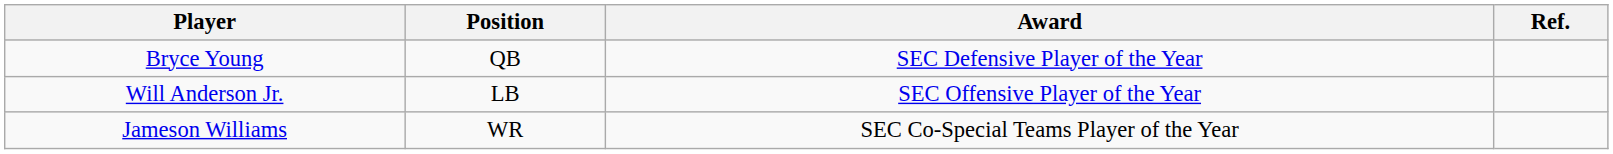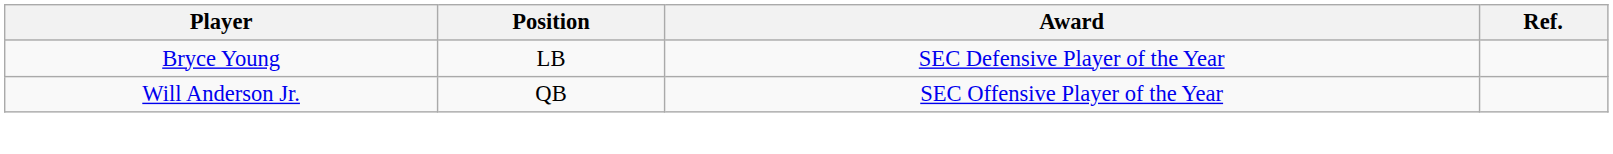(505, 58) QB -> (551, 58) LB
(505, 93) LB -> (551, 93) QB
- row: (205, 129)
